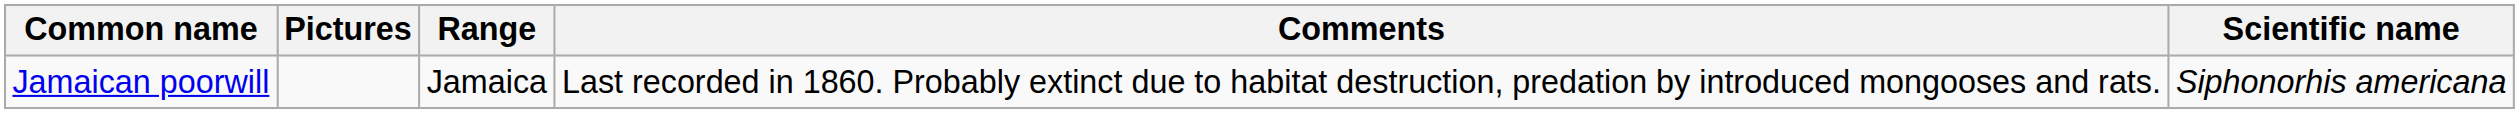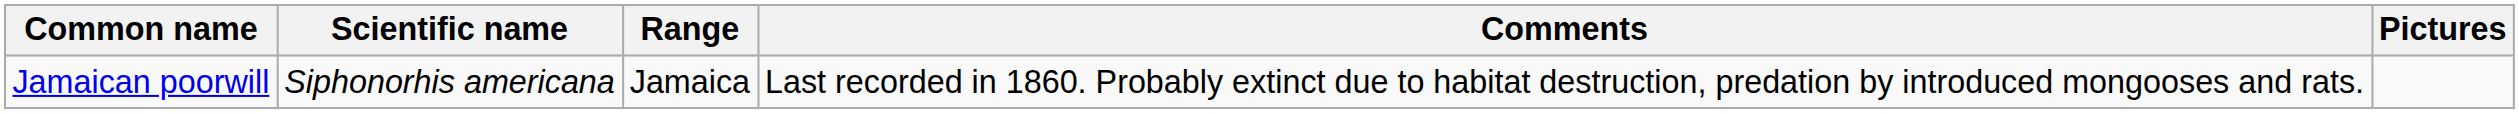columns swapped: (2341, 30) <-> (348, 30)
